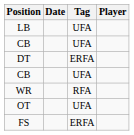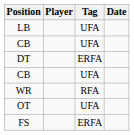columns swapped: (113, 12) <-> (55, 12)
